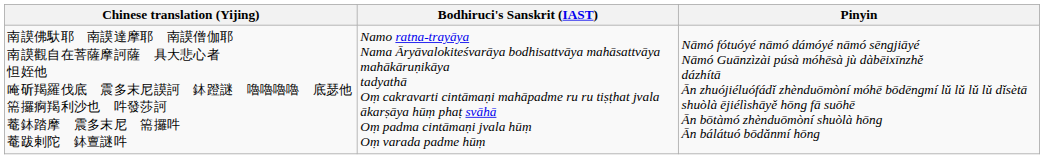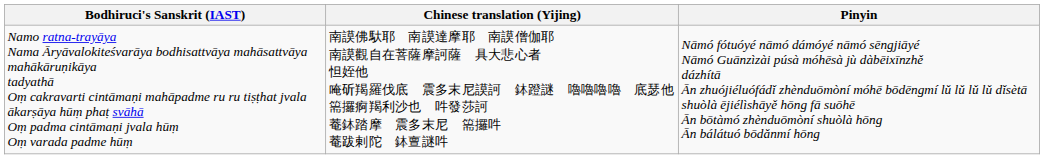columns swapped: (518, 15) <-> (181, 15)
